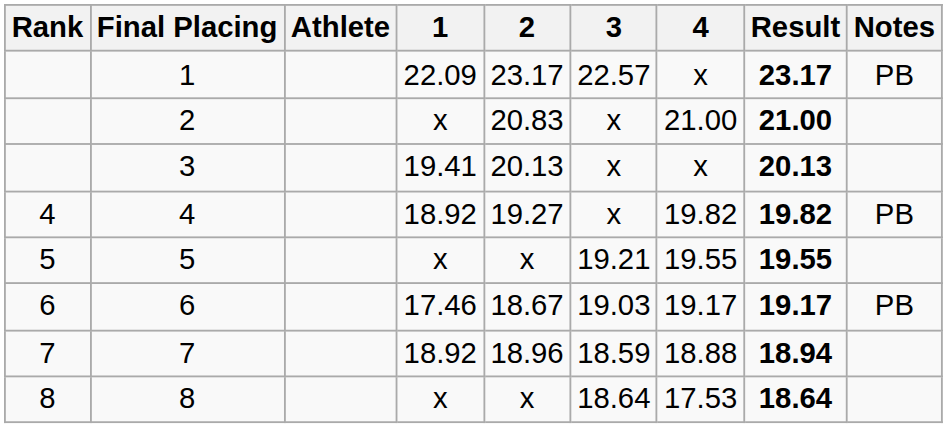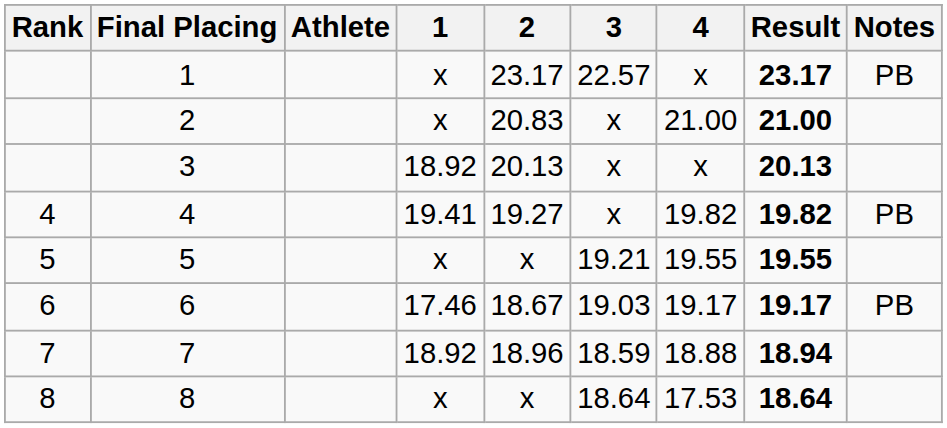(440, 74) 22.09 -> (440, 74) x
(440, 167) 19.41 -> (440, 167) 18.92
(440, 213) 18.92 -> (440, 213) 19.41
